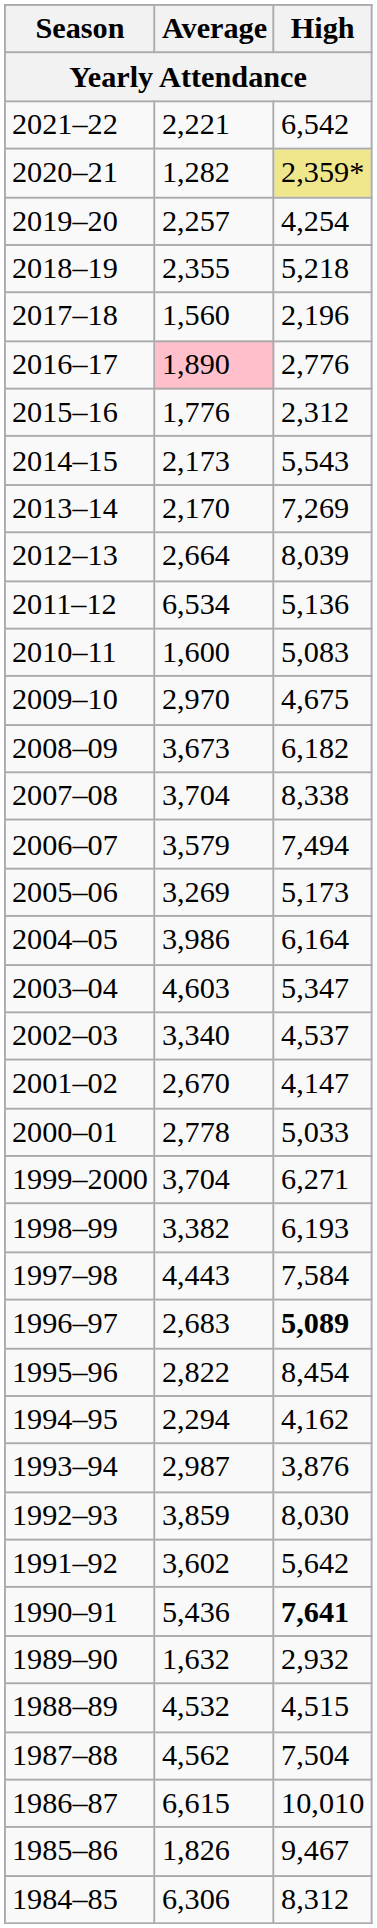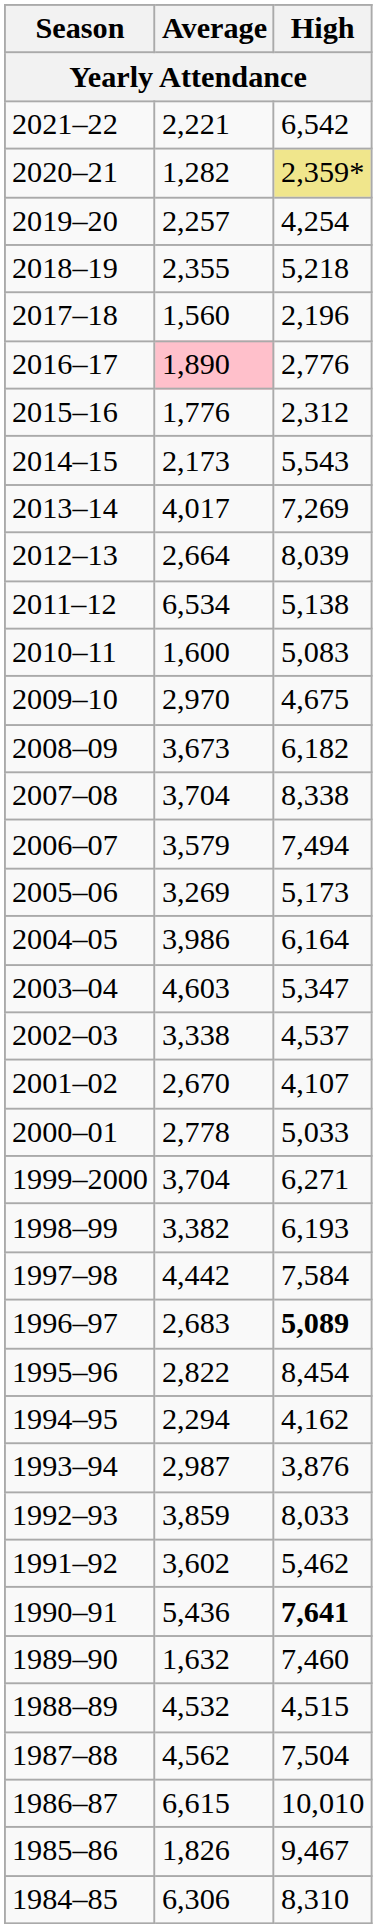(196, 508) 2,170 -> (196, 508) 4,017
(315, 603) 5,136 -> (315, 603) 5,138
(196, 1035) 3,340 -> (196, 1035) 3,338
(315, 1083) 4,147 -> (315, 1083) 4,107
(196, 1275) 4,443 -> (196, 1275) 4,442
(315, 1515) 8,030 -> (315, 1515) 8,033
(315, 1563) 5,642 -> (315, 1563) 5,462
(315, 1659) 2,932 -> (315, 1659) 7,460
(315, 1898) 8,312 -> (315, 1898) 8,310
